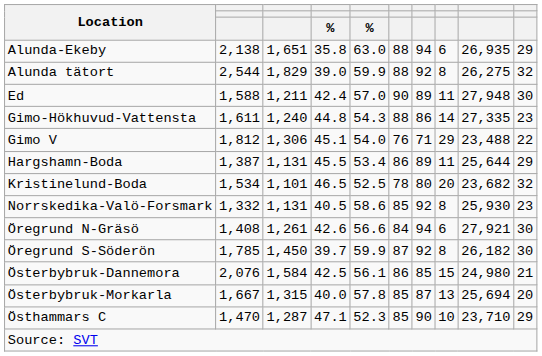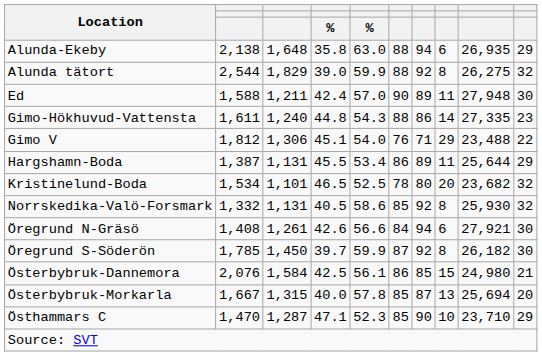(287, 51) 1,651 -> (287, 51) 1,648
(525, 207) 23 -> (525, 207) 32
